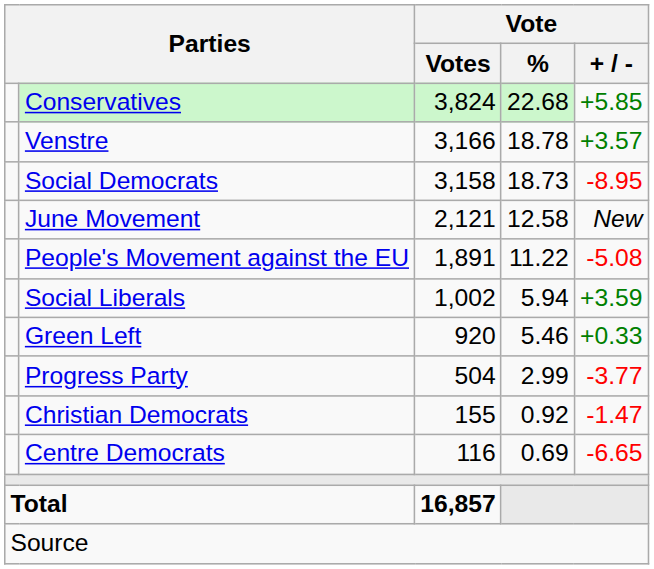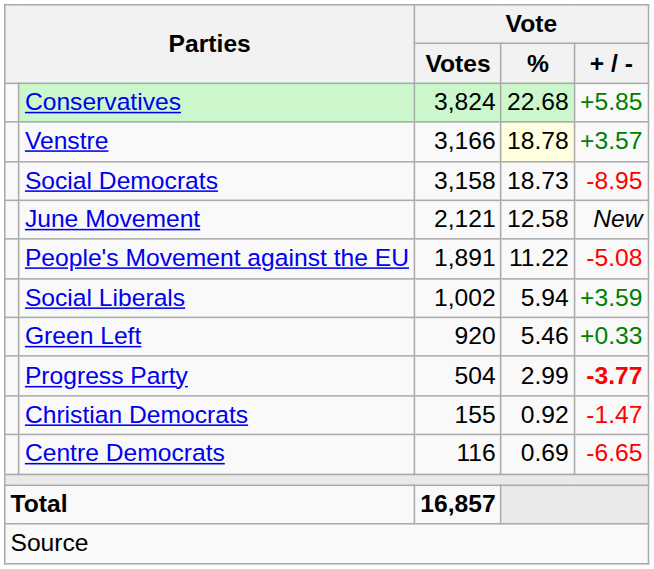(538, 141) no background -> (538, 141) lightyellow background
(614, 375) normal -> (614, 375) bold
